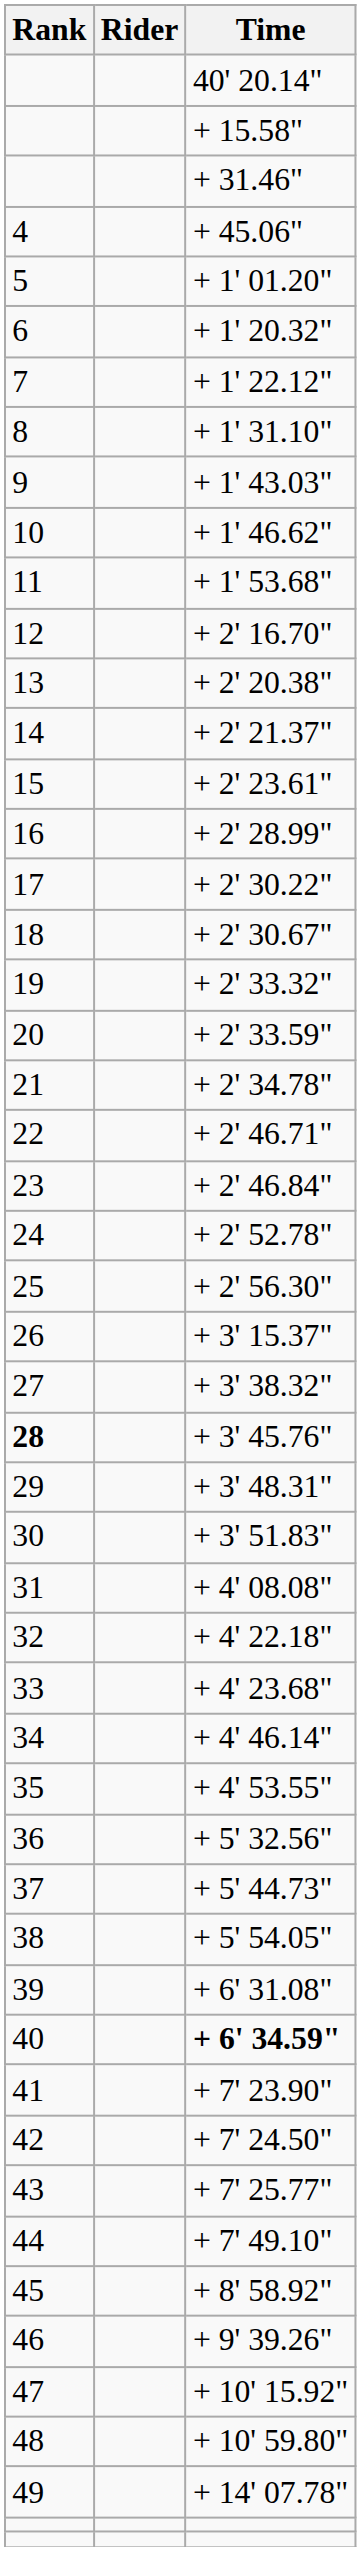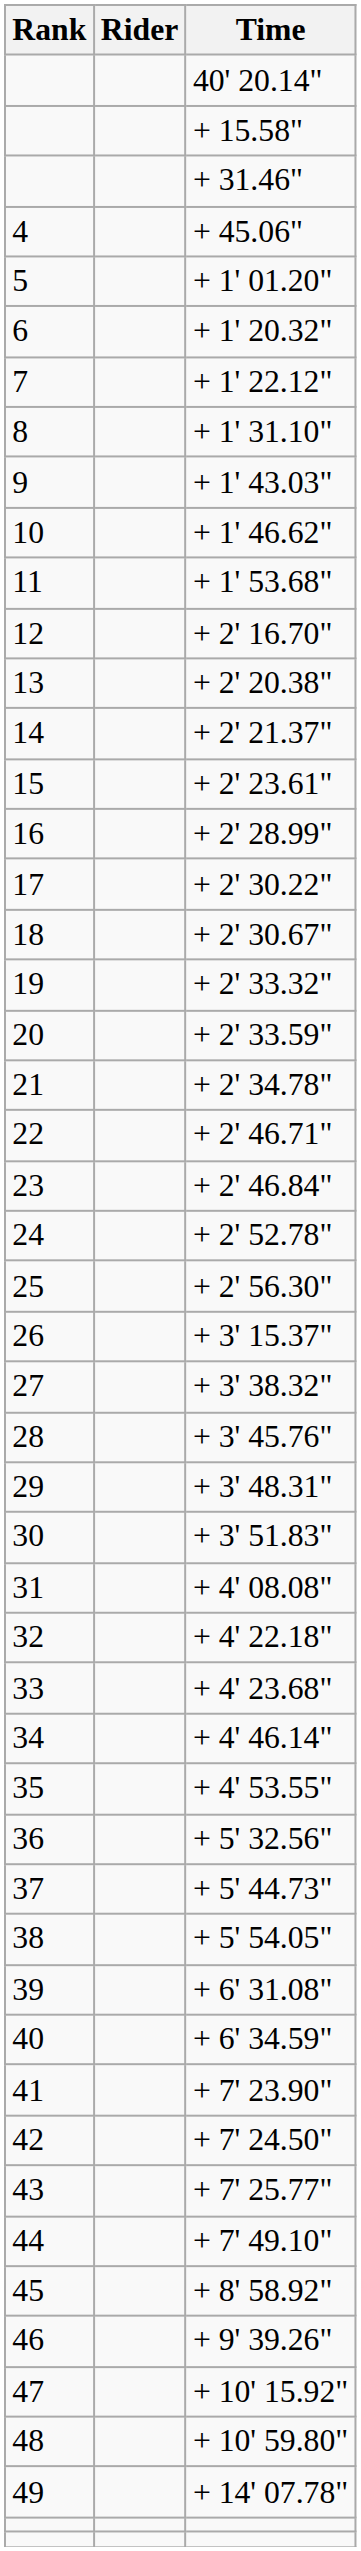(28, 1436) bold -> (28, 1436) normal
(267, 2039) bold -> (263, 2039) normal
